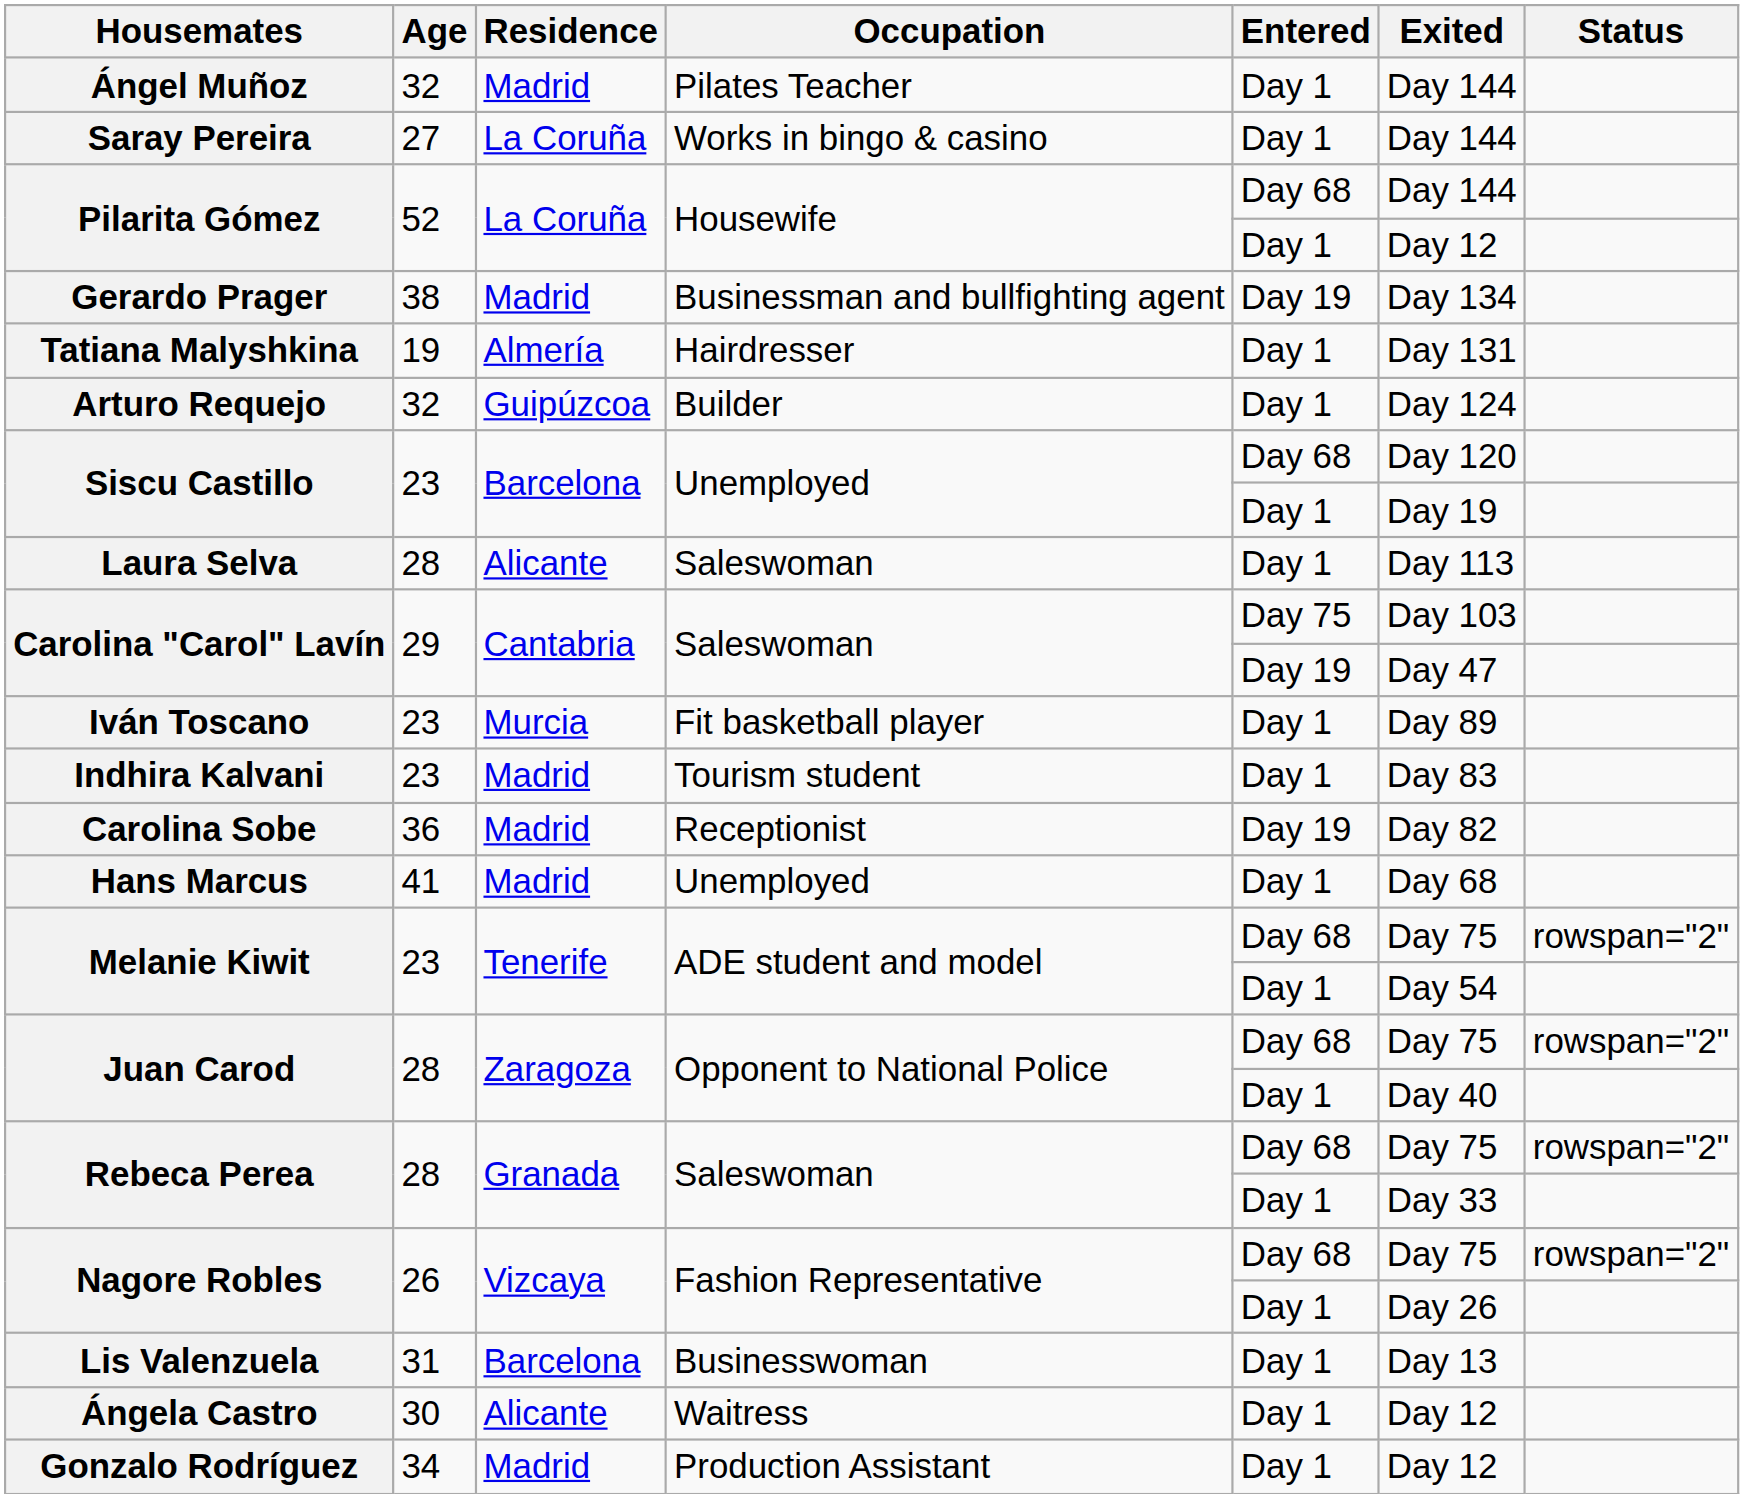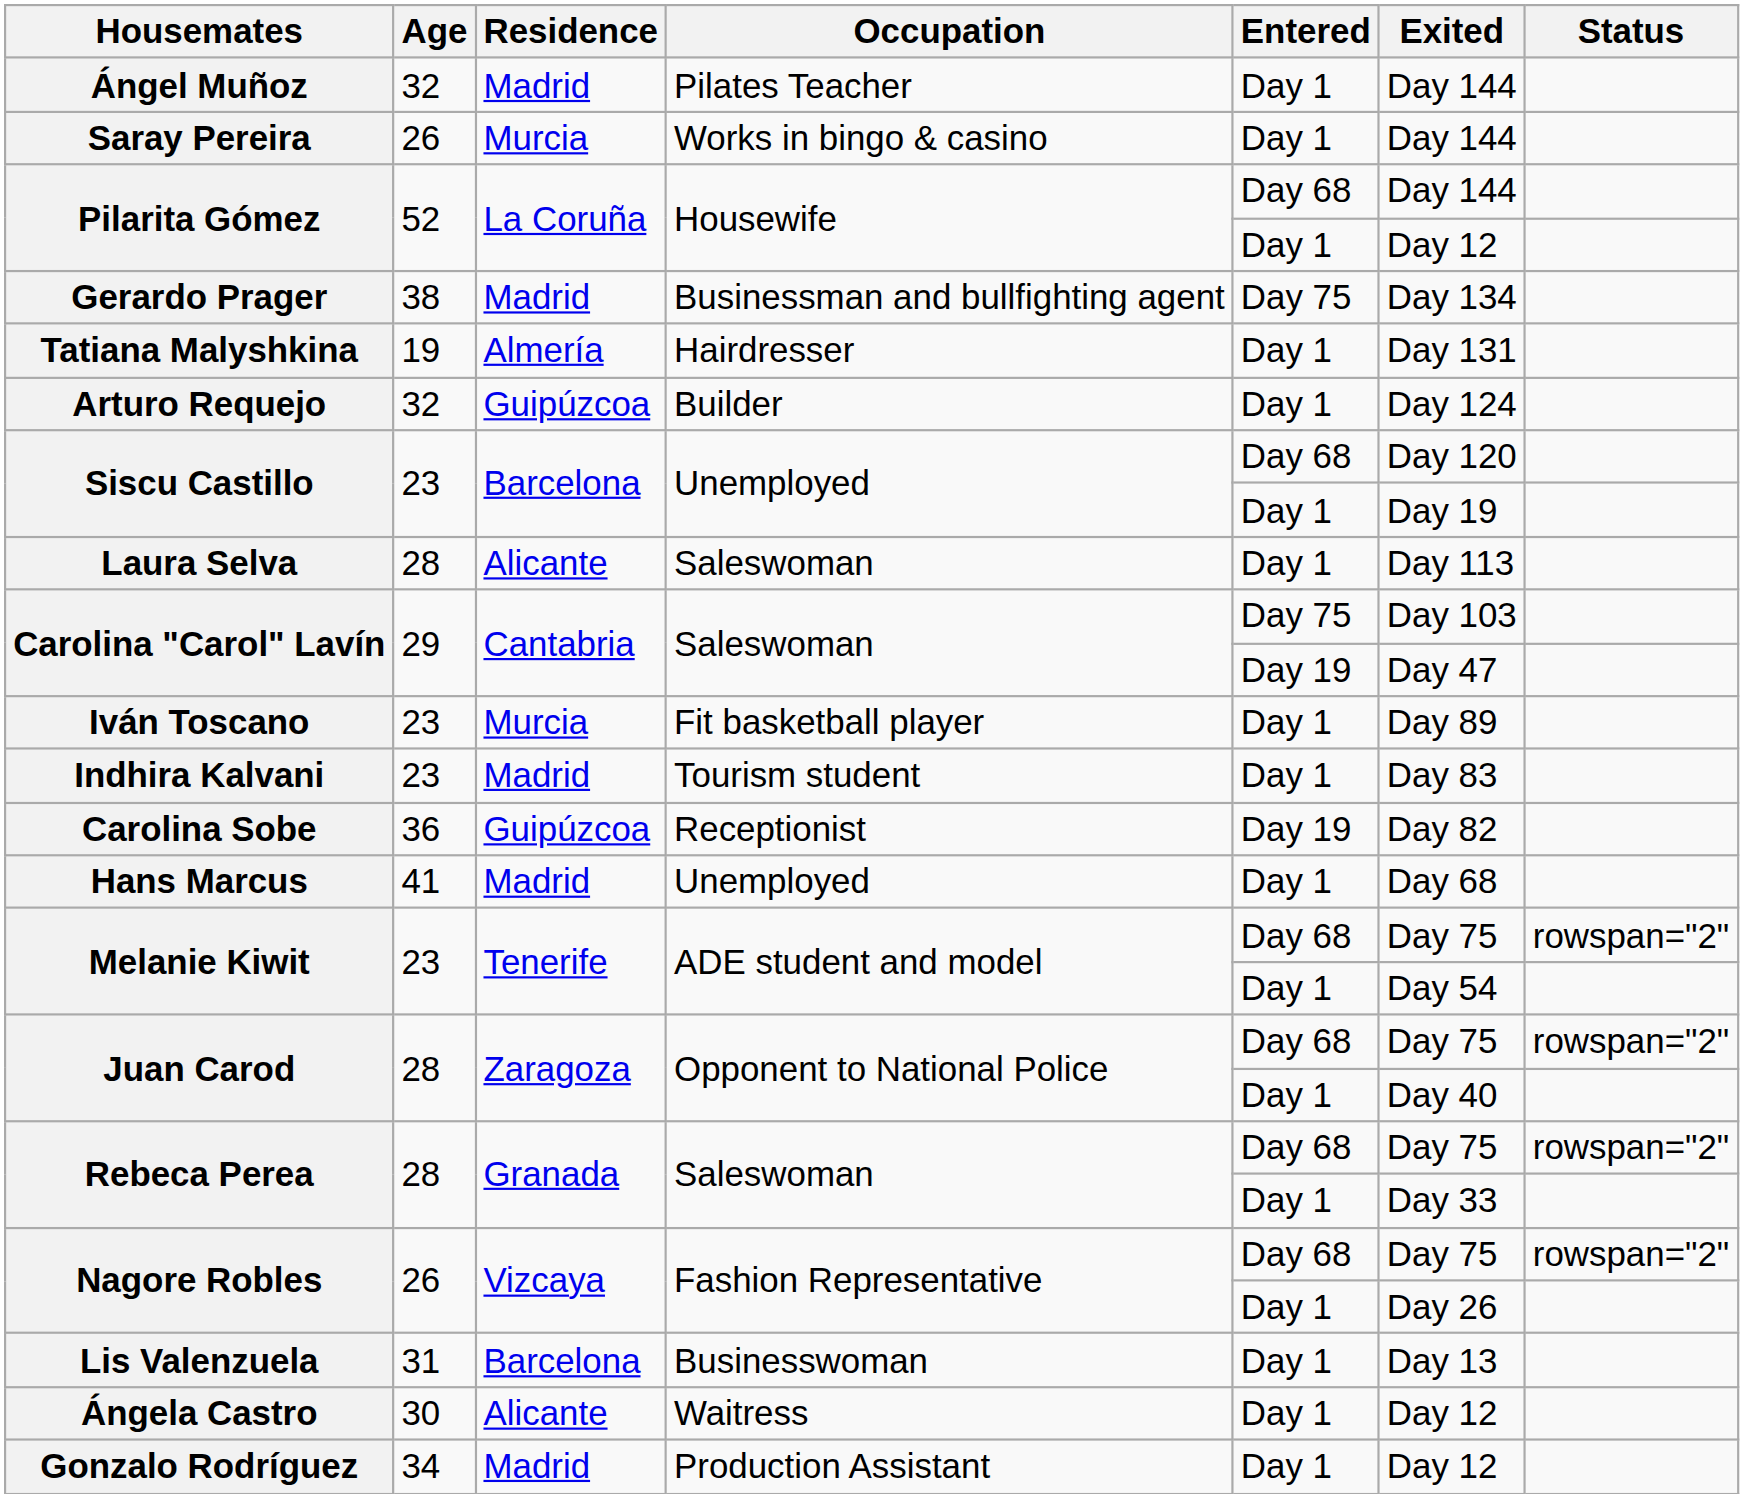(421, 138) 27 -> (421, 138) 26
(565, 138) La Coruña -> (536, 138) Murcia
(1296, 297) Day 19 -> (1296, 297) Day 75
(537, 829) Madrid -> (567, 829) Guipúzcoa
